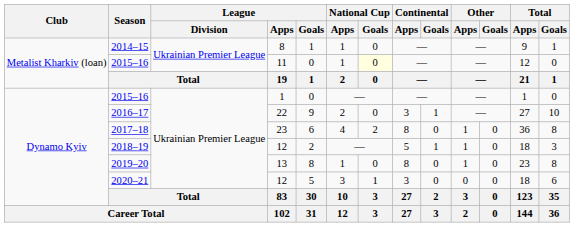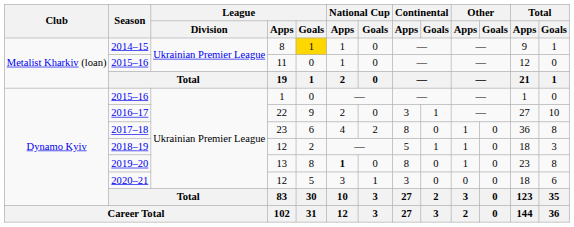(311, 46) no background -> (311, 46) gold background
(375, 63) lightyellow background -> (375, 63) no background
(342, 163) normal -> (342, 163) bold
